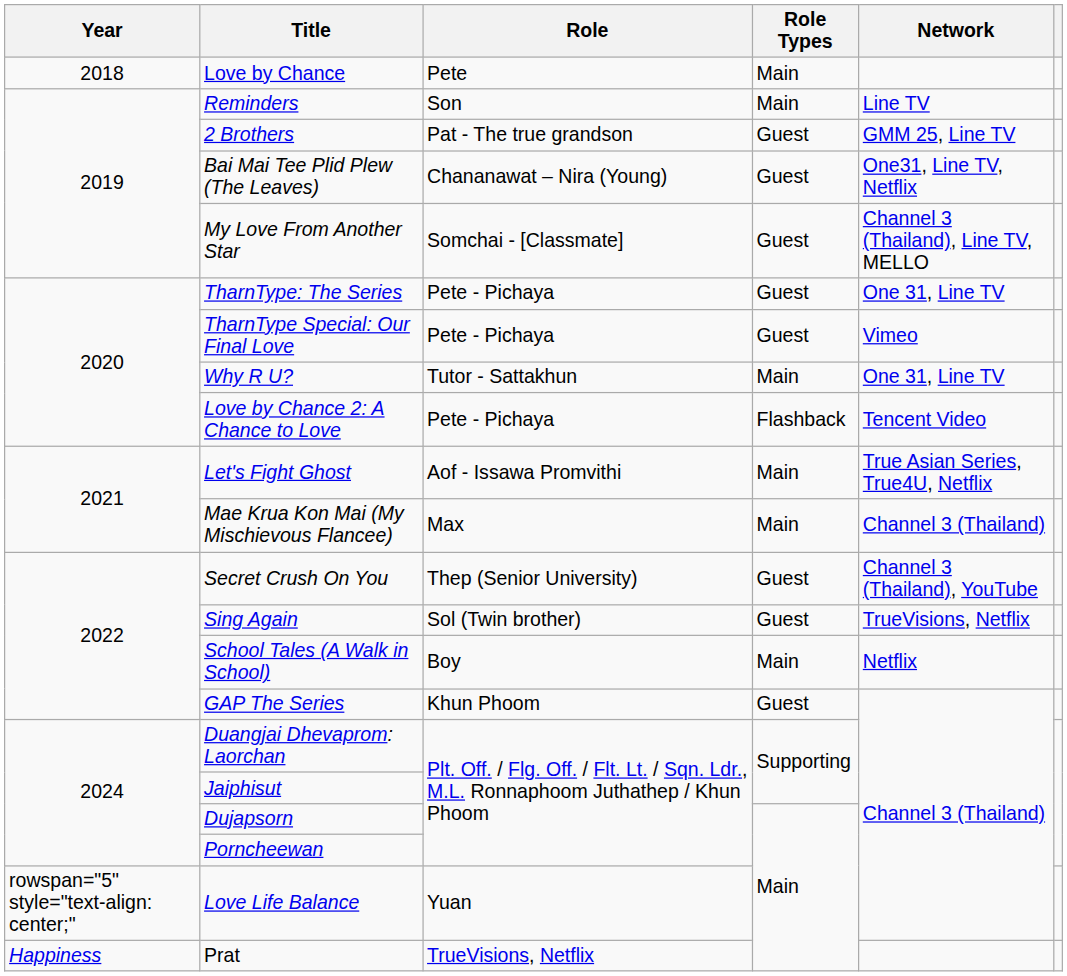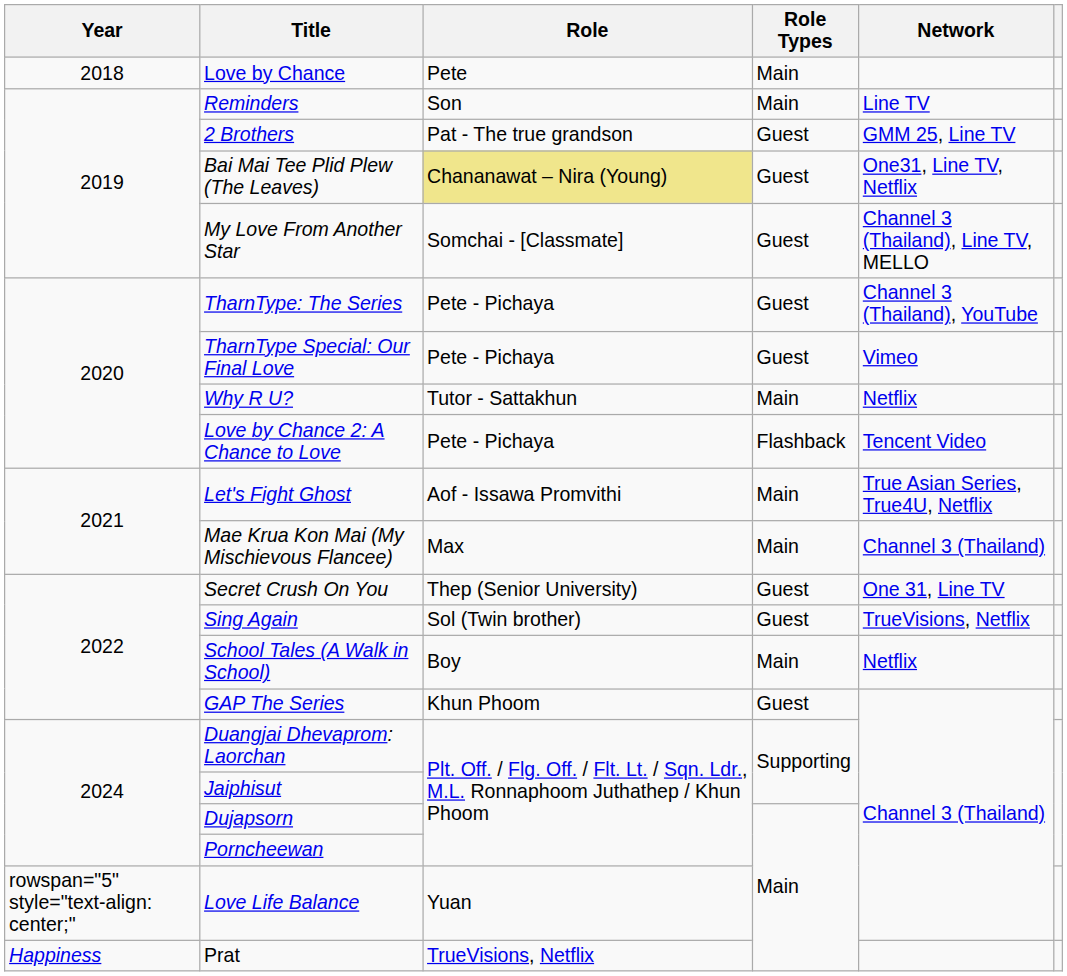(547, 176) no background -> (547, 176) khaki background
(934, 293) One 31, Line TV -> (950, 304) Channel 3 (Thailand), YouTube
(934, 377) One 31, Line TV -> (890, 399) Netflix
(950, 578) Channel 3 (Thailand), YouTube -> (934, 589) One 31, Line TV
